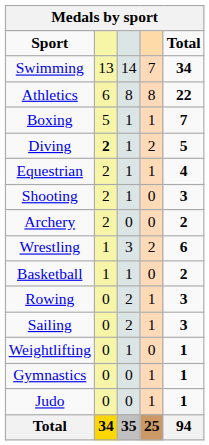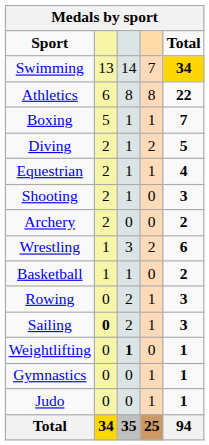(184, 68) no background -> (184, 68) gold background
(106, 145) bold -> (106, 145) normal
(106, 324) normal -> (106, 324) bold
(129, 350) normal -> (129, 350) bold
